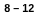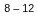(19, 8) bold -> (19, 8) normal
